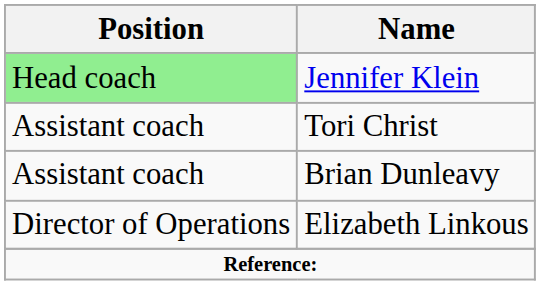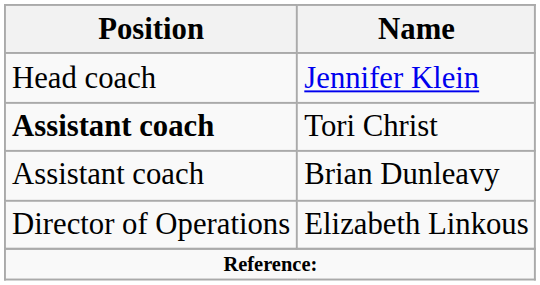(84, 77) lightgreen background -> (84, 77) no background
(108, 126) normal -> (113, 126) bold
